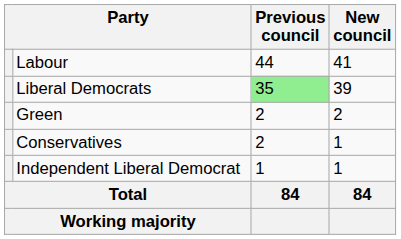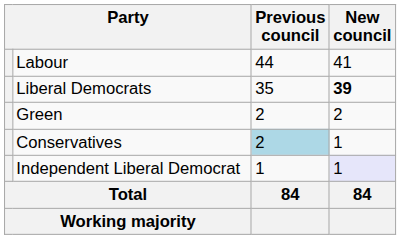(264, 89) lightgreen background -> (264, 89) no background
(342, 89) normal -> (342, 89) bold
(260, 141) no background -> (260, 141) lightblue background
(338, 168) no background -> (338, 168) lavender background
